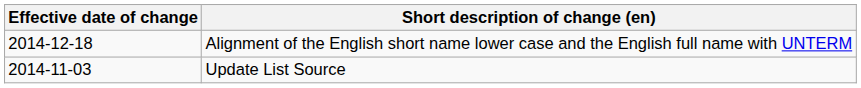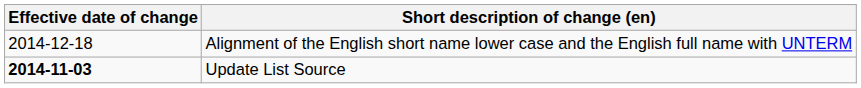(50, 69) normal -> (50, 69) bold
